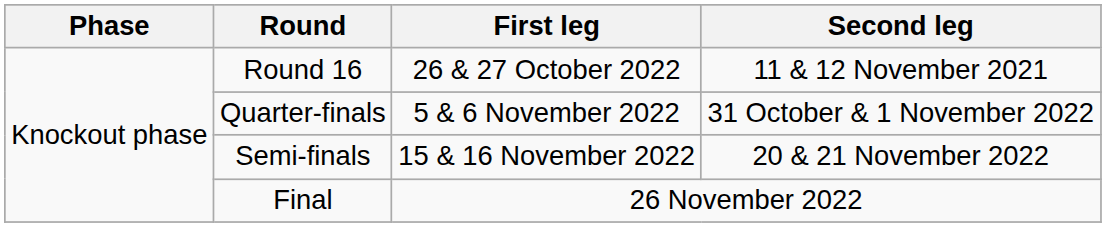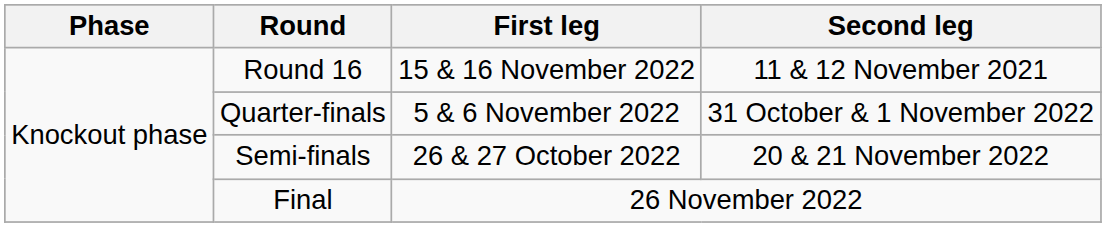(547, 69) 26 & 27 October 2022 -> (547, 69) 15 & 16 November 2022
(547, 156) 15 & 16 November 2022 -> (547, 156) 26 & 27 October 2022
